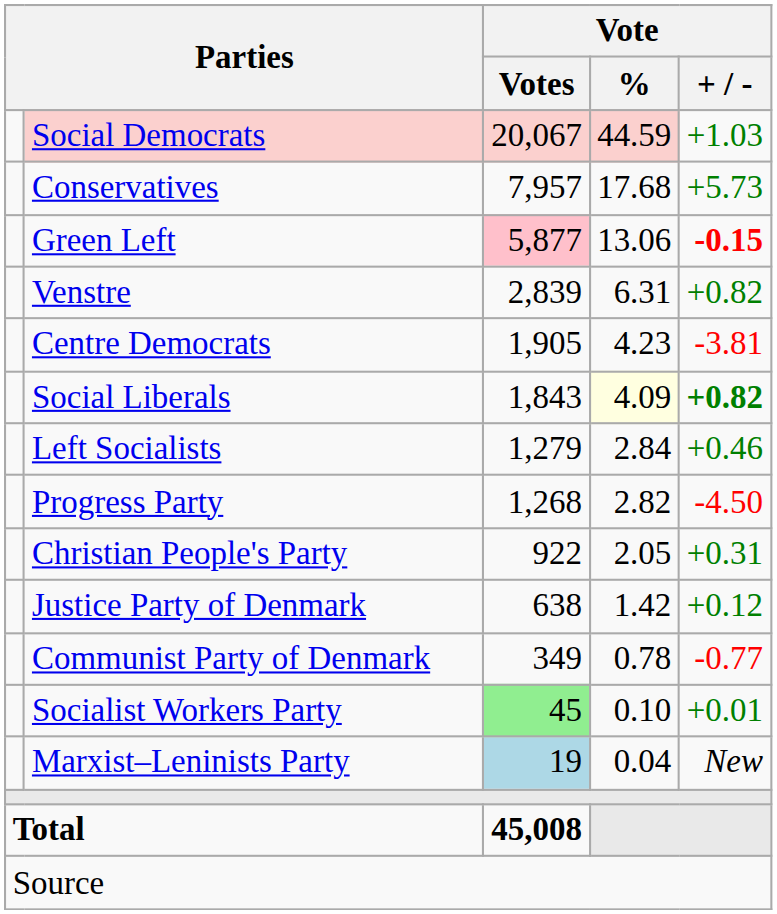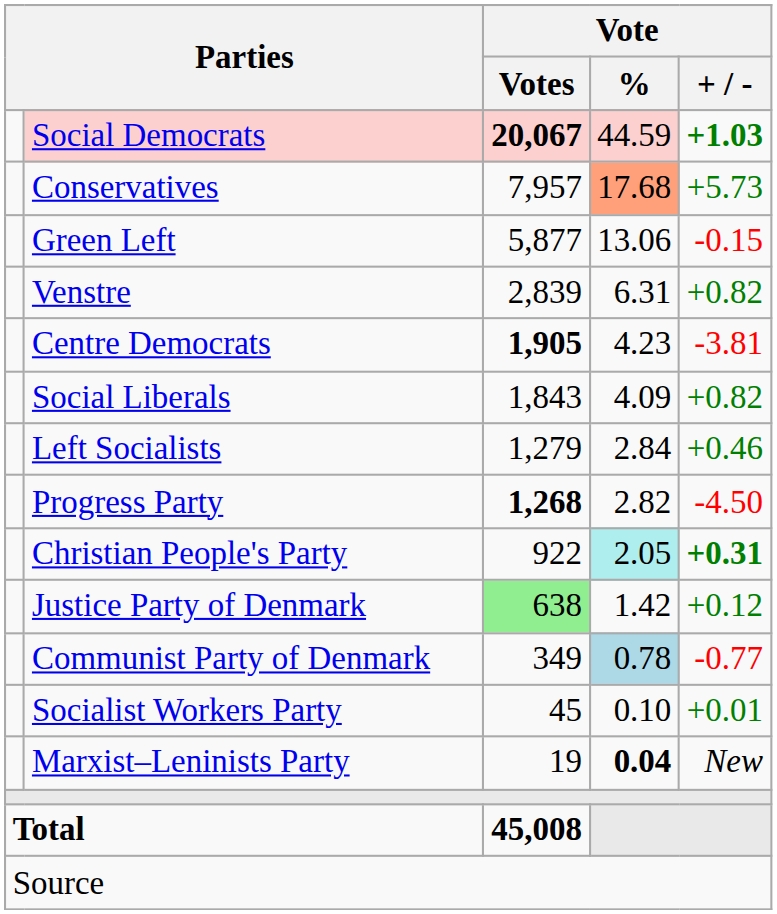(537, 135) normal -> (537, 135) bold
(725, 135) normal -> (725, 135) bold
(634, 187) no background -> (634, 187) lightsalmon background
(545, 239) pink background -> (545, 239) no background
(729, 239) bold -> (729, 239) normal
(545, 344) normal -> (545, 344) bold
(642, 396) lightyellow background -> (642, 396) no background
(725, 396) bold -> (725, 396) normal
(545, 501) normal -> (545, 501) bold
(642, 553) no background -> (642, 553) paleturquoise background
(725, 553) normal -> (725, 553) bold
(557, 605) no background -> (557, 605) lightgreen background
(642, 657) no background -> (642, 657) lightblue background
(565, 710) lightgreen background -> (565, 710) no background
(565, 762) lightblue background -> (565, 762) no background
(642, 762) normal -> (642, 762) bold
